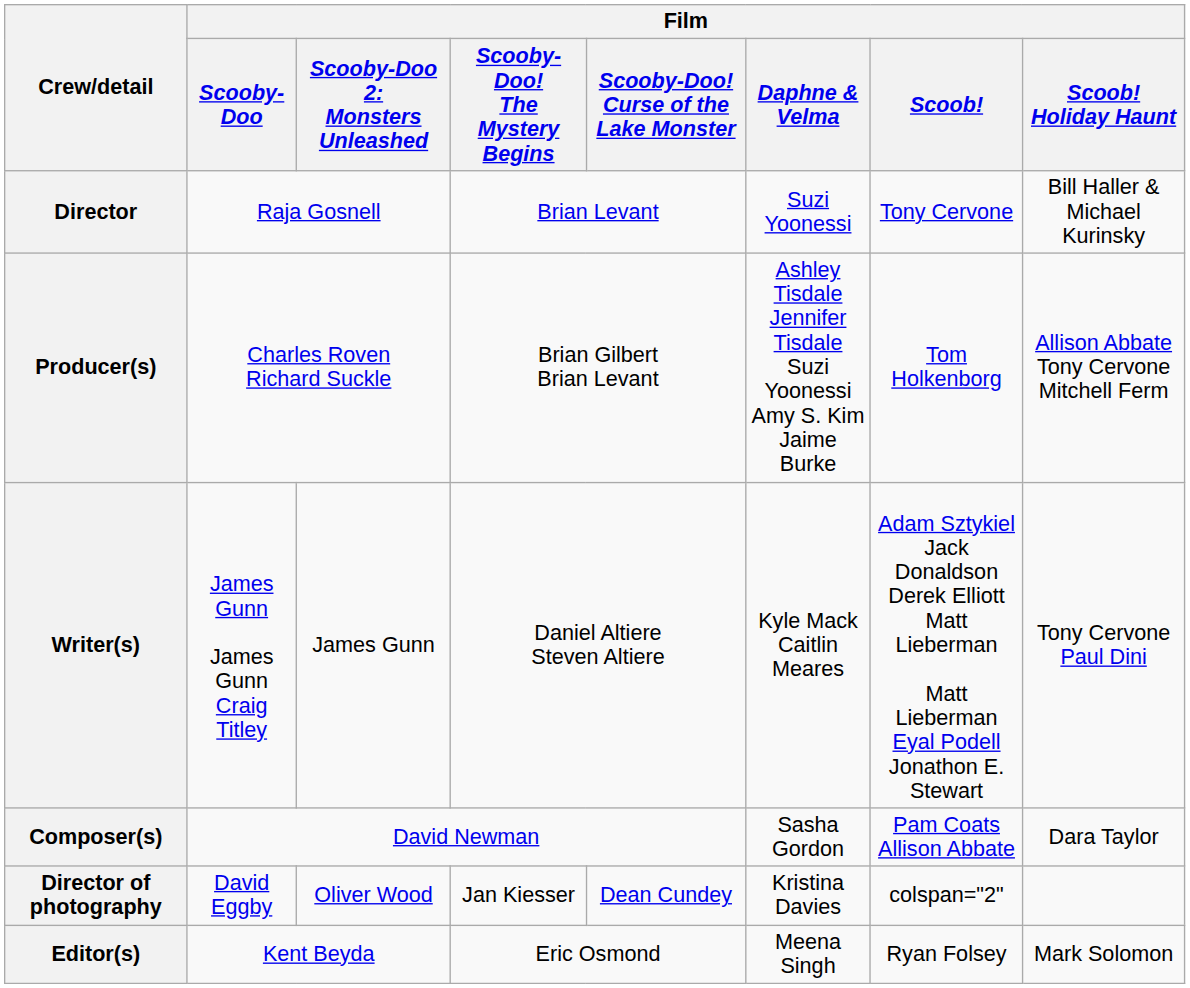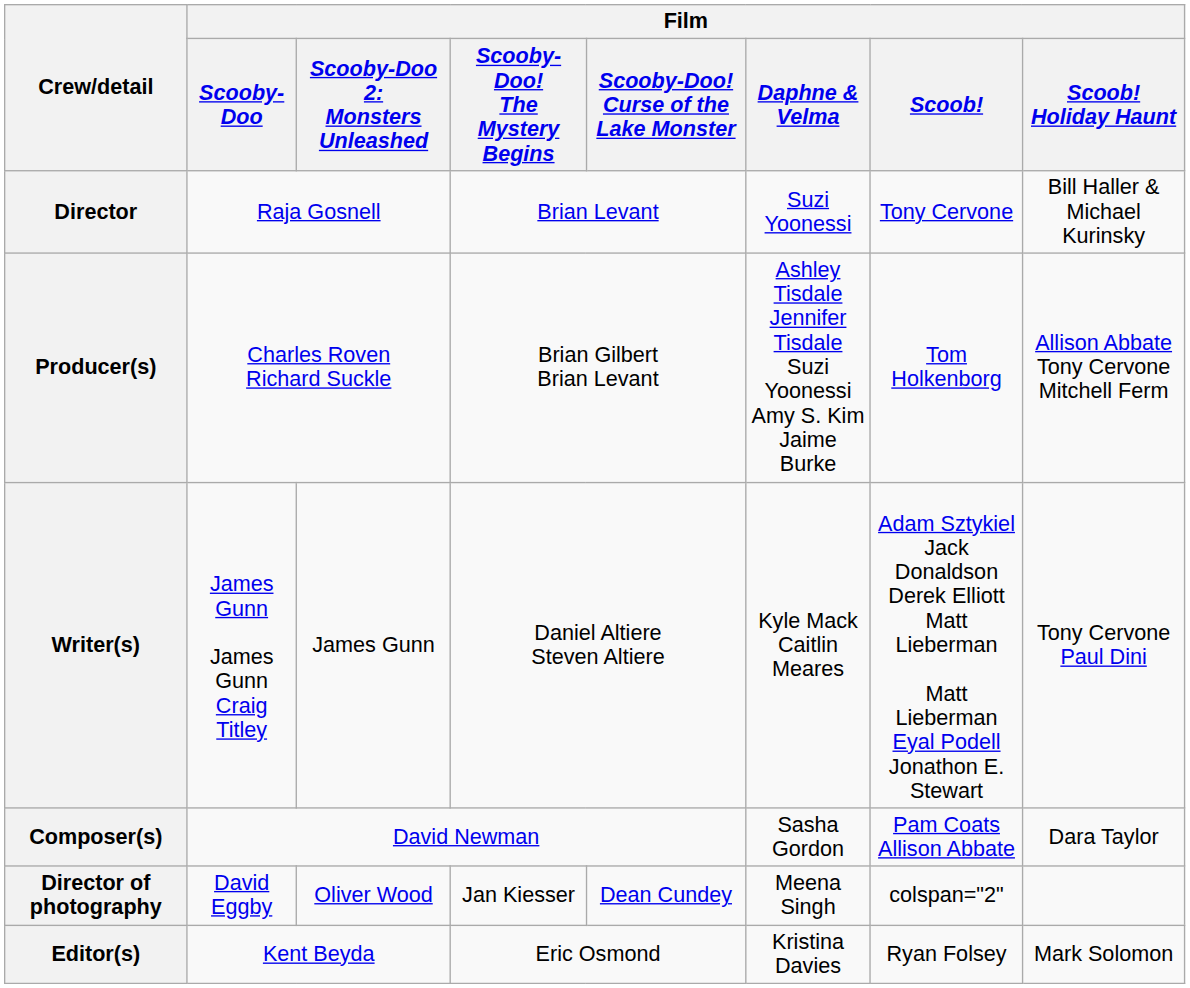(808, 895) Kristina Davies -> (808, 895) Meena Singh
(808, 953) Meena Singh -> (808, 953) Kristina Davies
